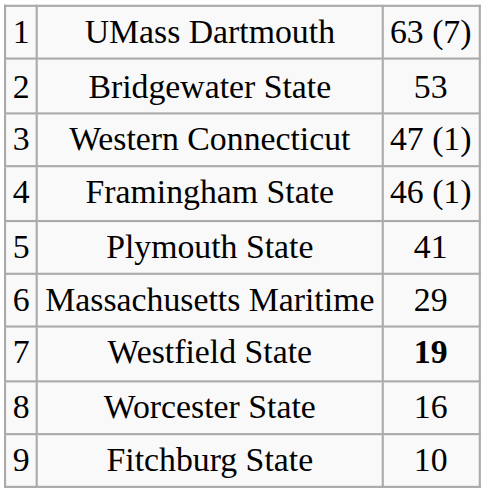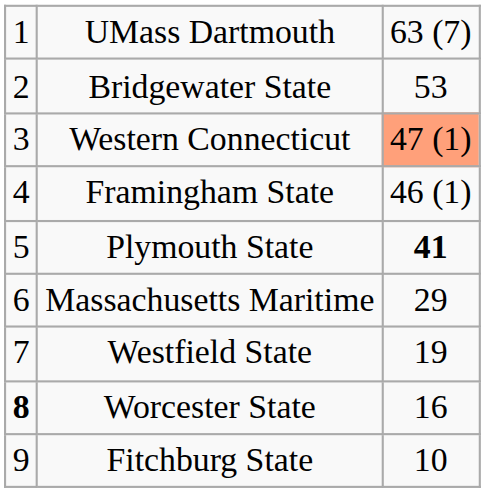(431, 139) no background -> (431, 139) lightsalmon background
(431, 246) normal -> (431, 246) bold
(431, 353) bold -> (431, 353) normal
(21, 406) normal -> (21, 406) bold
